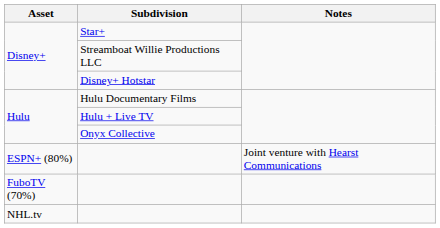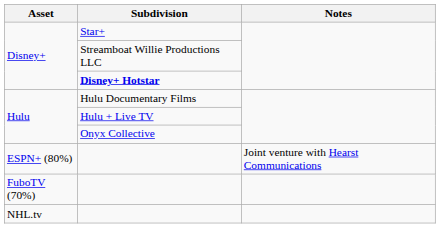(118, 80) normal -> (120, 80) bold
